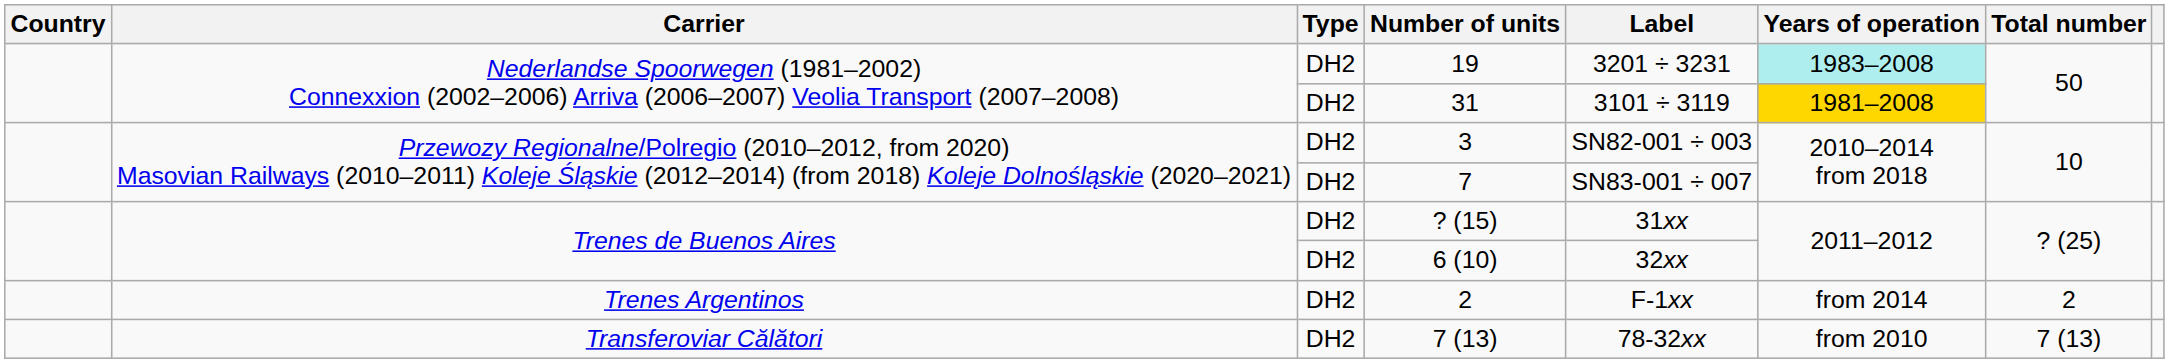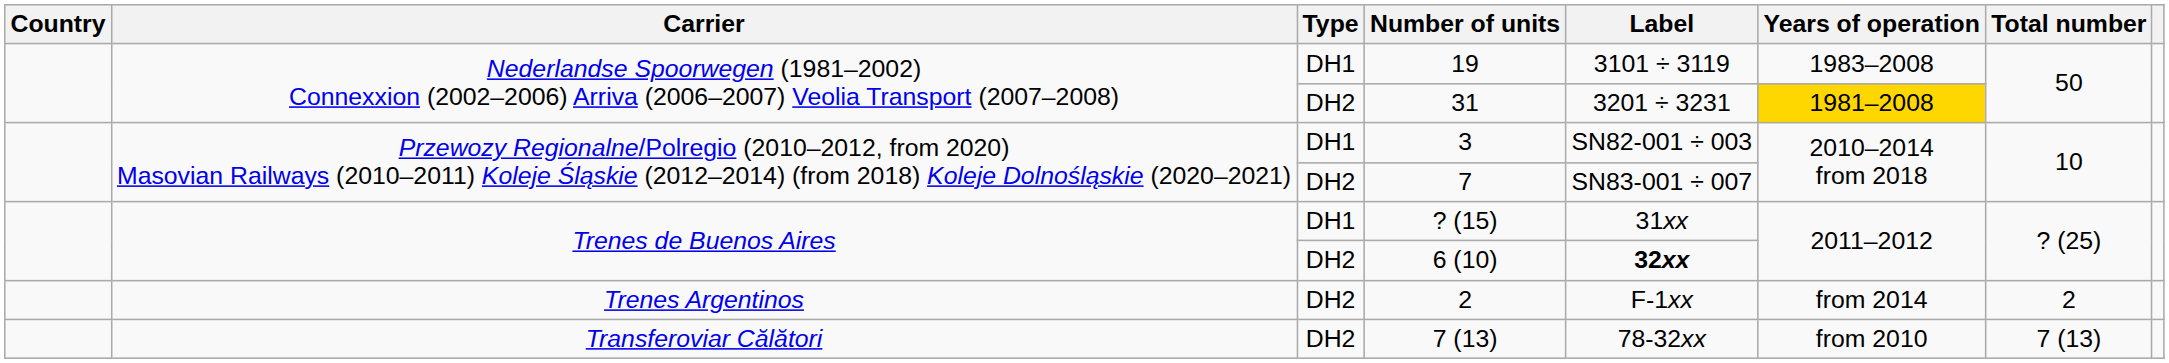(1331, 63) DH2 -> (1331, 63) DH1
(1662, 63) 3201 ÷ 3231 -> (1662, 63) 3101 ÷ 3119
(1872, 63) paleturquoise background -> (1872, 63) no background
(1662, 102) 3101 ÷ 3119 -> (1662, 102) 3201 ÷ 3231
(1331, 142) DH2 -> (1331, 142) DH1
(1331, 220) DH2 -> (1331, 220) DH1
(1662, 260) normal -> (1662, 260) bold
